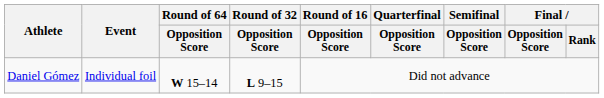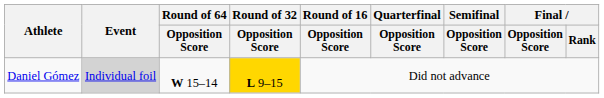(121, 75) no background -> (121, 75) lightgrey background
(265, 83) no background -> (265, 83) gold background
